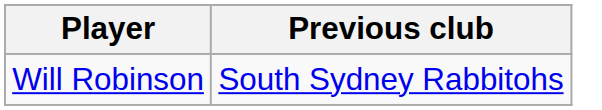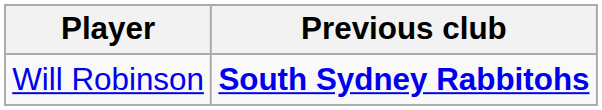(391, 79) normal -> (404, 79) bold
